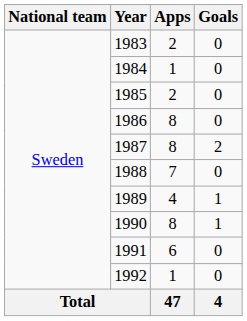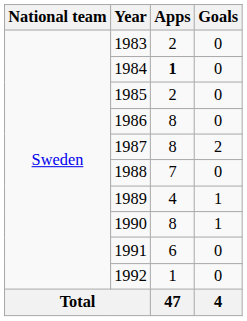(172, 69) normal -> (172, 69) bold
